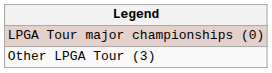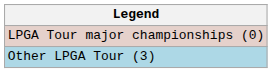(82, 57) no background -> (82, 57) lightblue background
